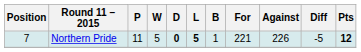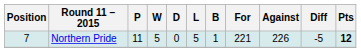(176, 39) bold -> (176, 39) normal
(196, 39) bold -> (196, 39) normal
